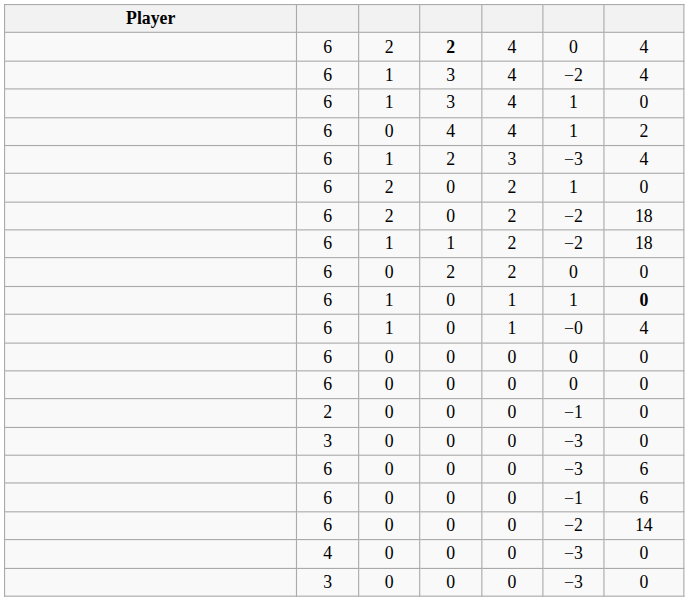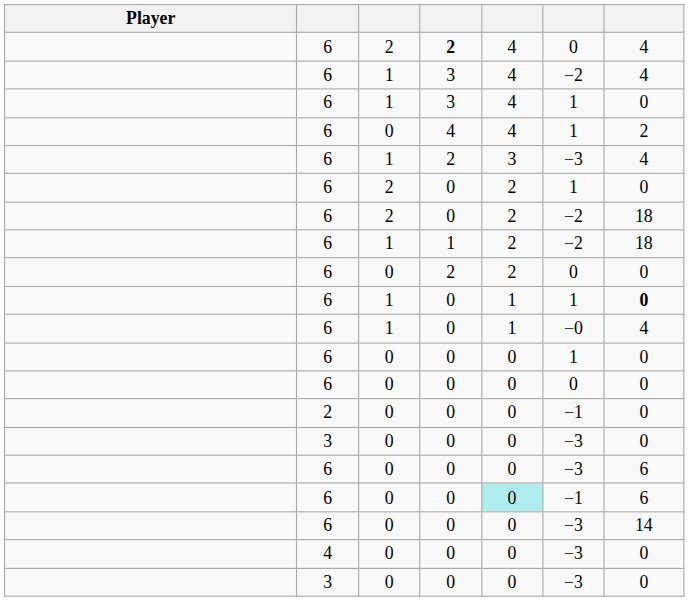(573, 356) 0 -> (573, 356) 1
(512, 497) no background -> (512, 497) paleturquoise background
(573, 525) −2 -> (573, 525) −3
